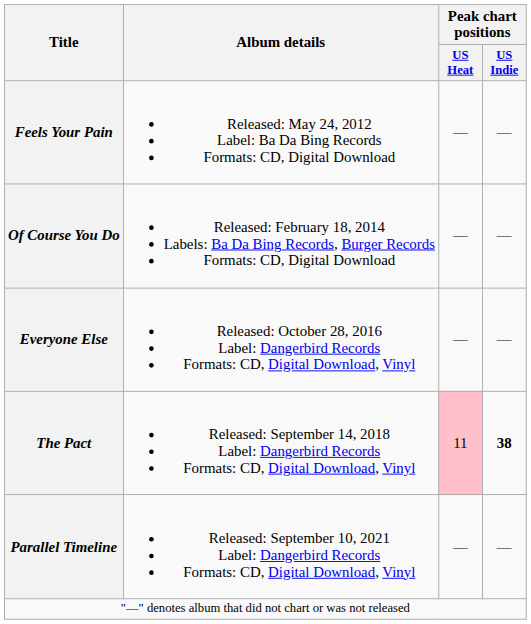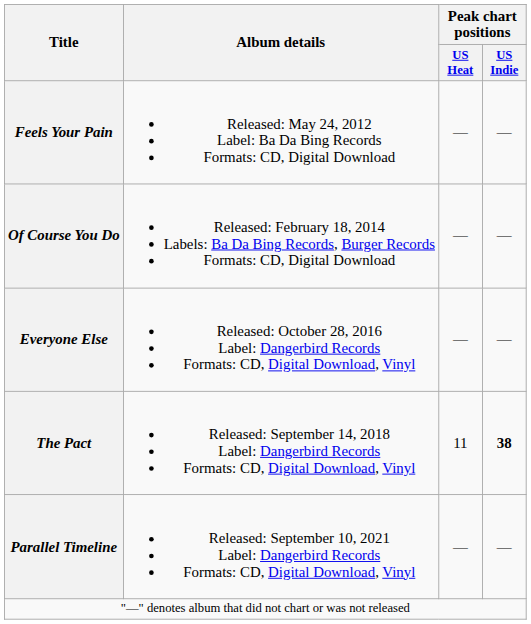(460, 443) pink background -> (460, 443) no background
